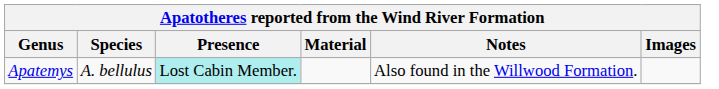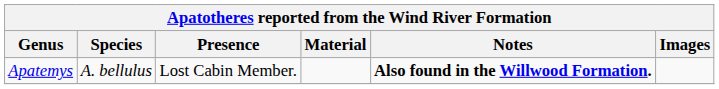(228, 70) paleturquoise background -> (228, 70) no background
(506, 70) normal -> (513, 70) bold
